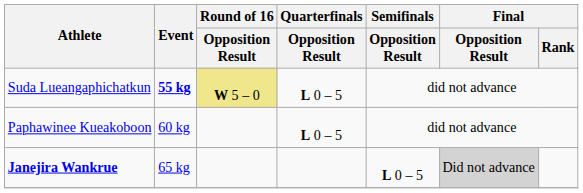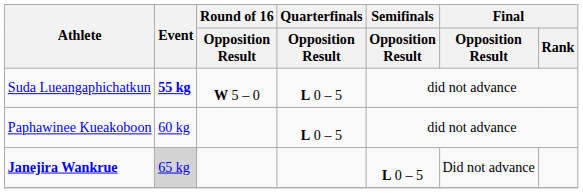(237, 96) khaki background -> (237, 96) no background
(174, 167) no background -> (174, 167) lightgrey background
(489, 167) lightgrey background -> (489, 167) no background
